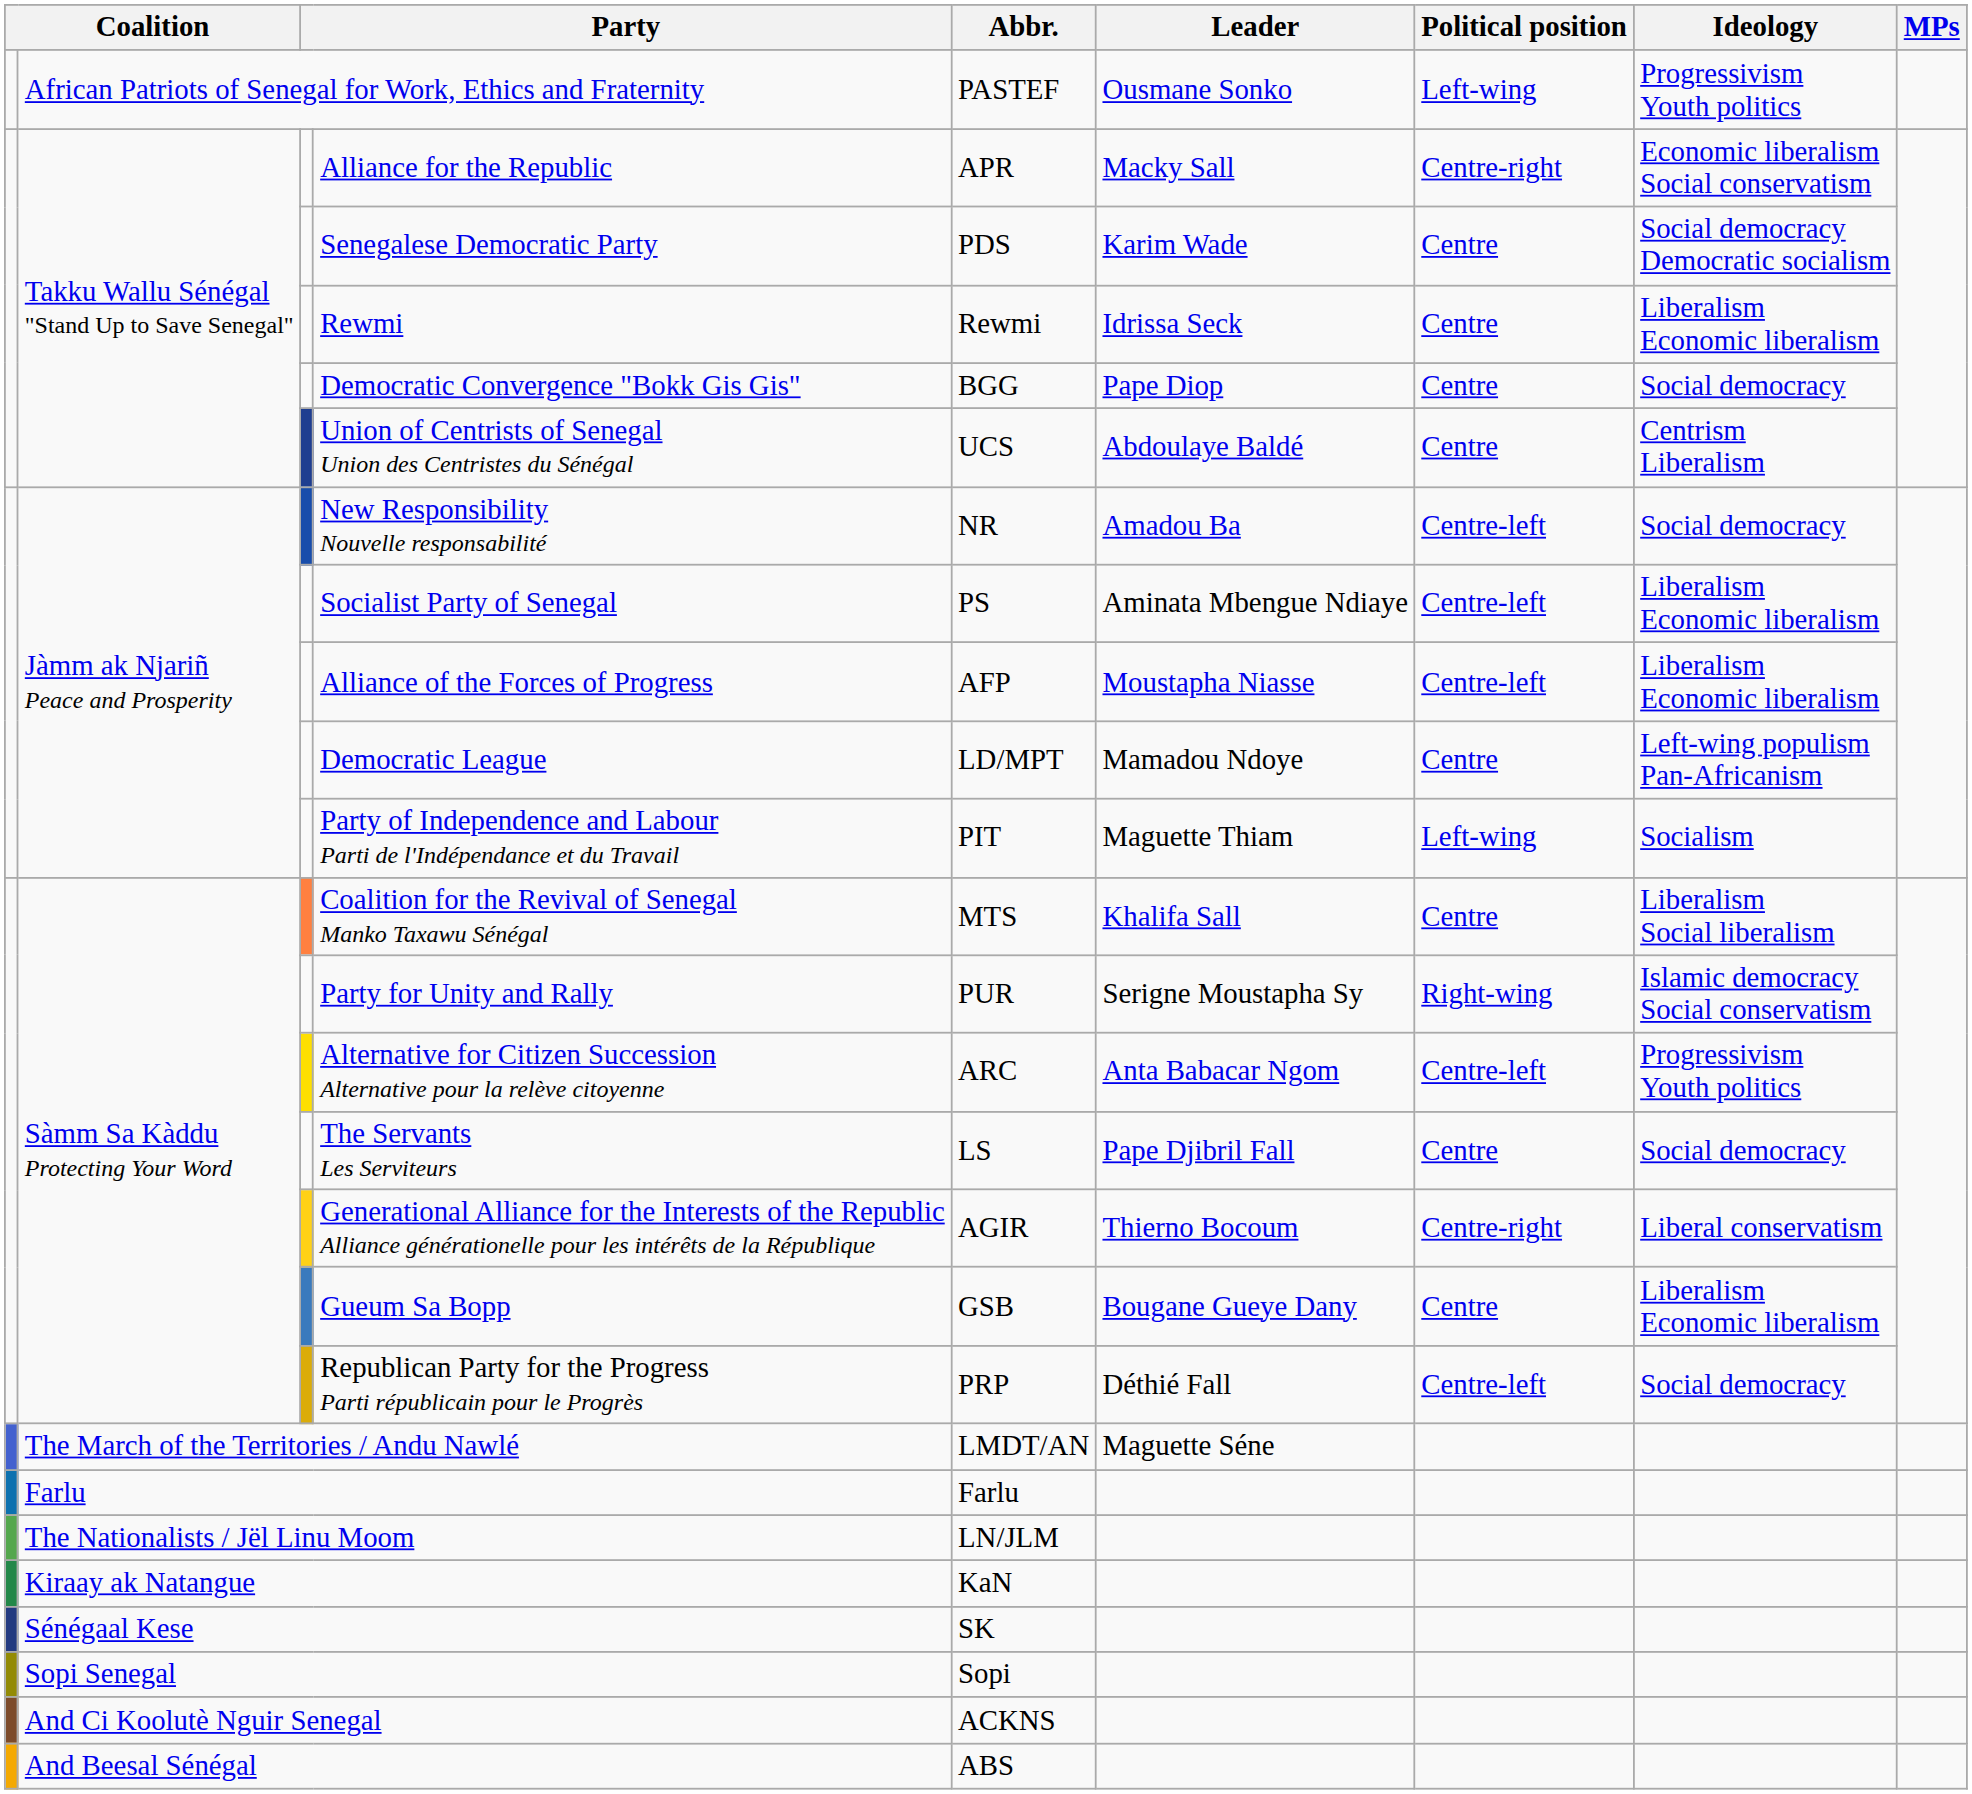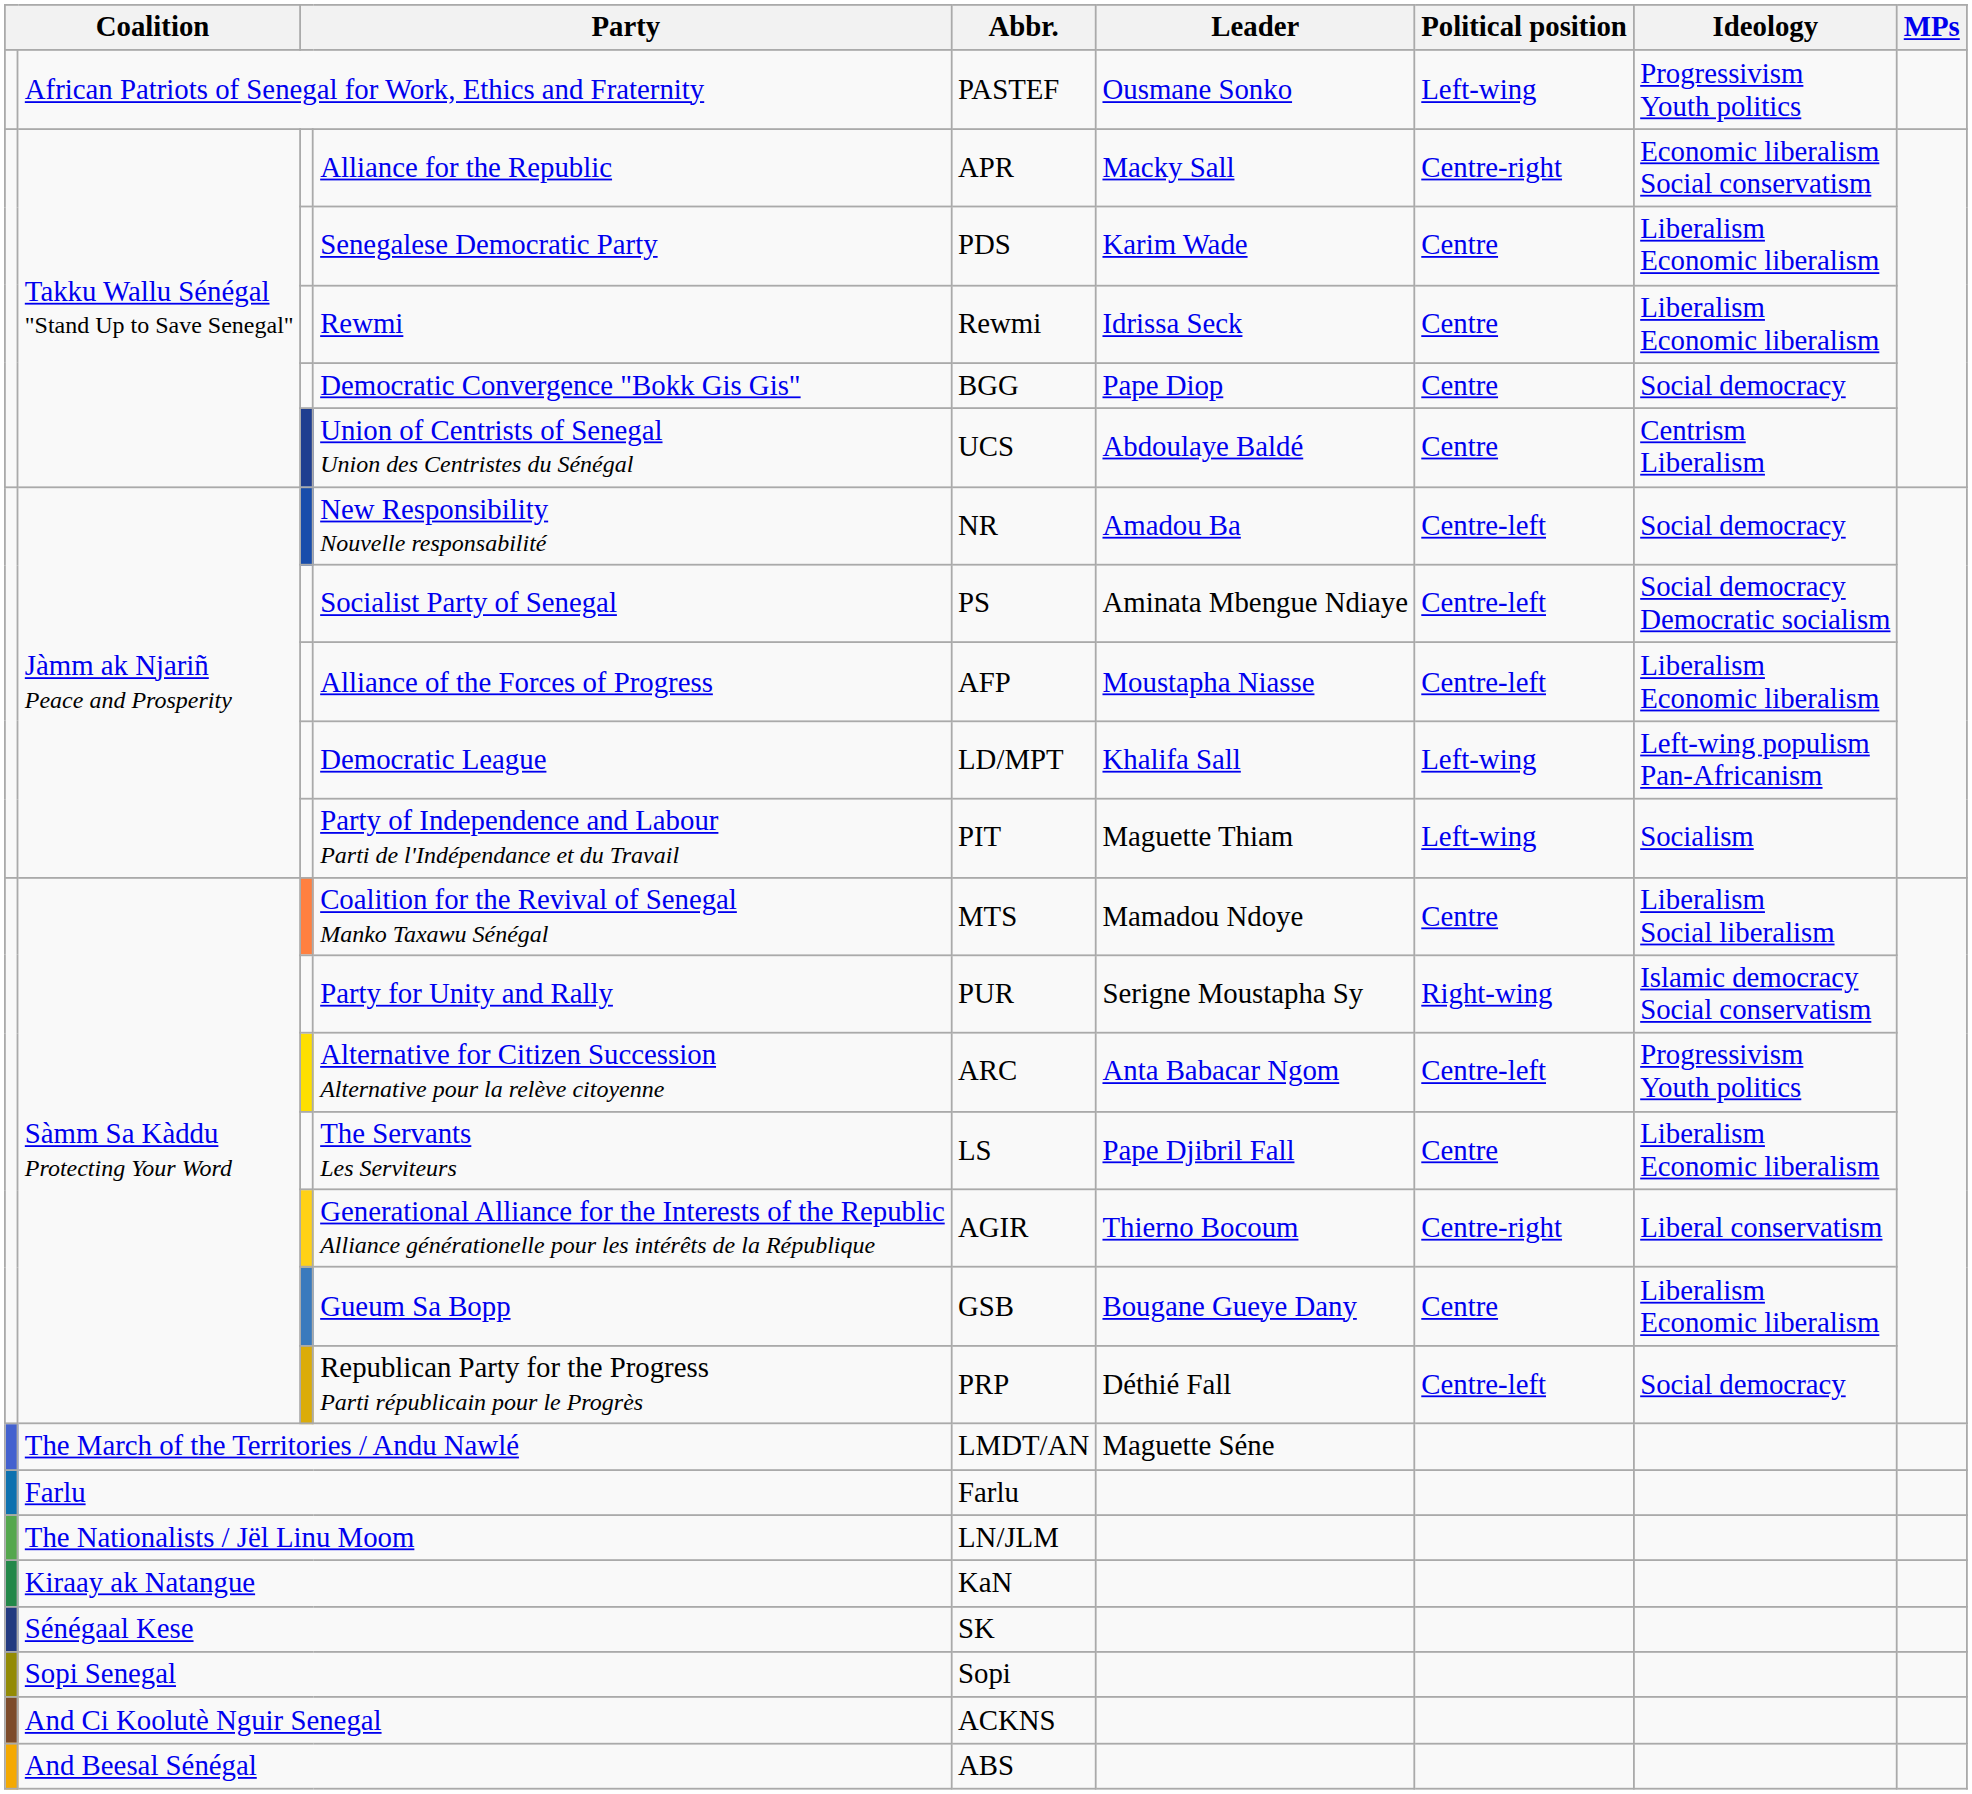(1765, 245) Social democracy Democratic socialism -> (1760, 245) Liberalism Economic liberalism
(1760, 603) Liberalism Economic liberalism -> (1765, 603) Social democracy Democratic socialism
(1203, 759) Mamadou Ndoye -> (1172, 759) Khalifa Sall
(1460, 759) Centre -> (1479, 759) Left-wing
(1172, 915) Khalifa Sall -> (1203, 915) Mamadou Ndoye
(1743, 1149) Social democracy -> (1760, 1149) Liberalism Economic liberalism
